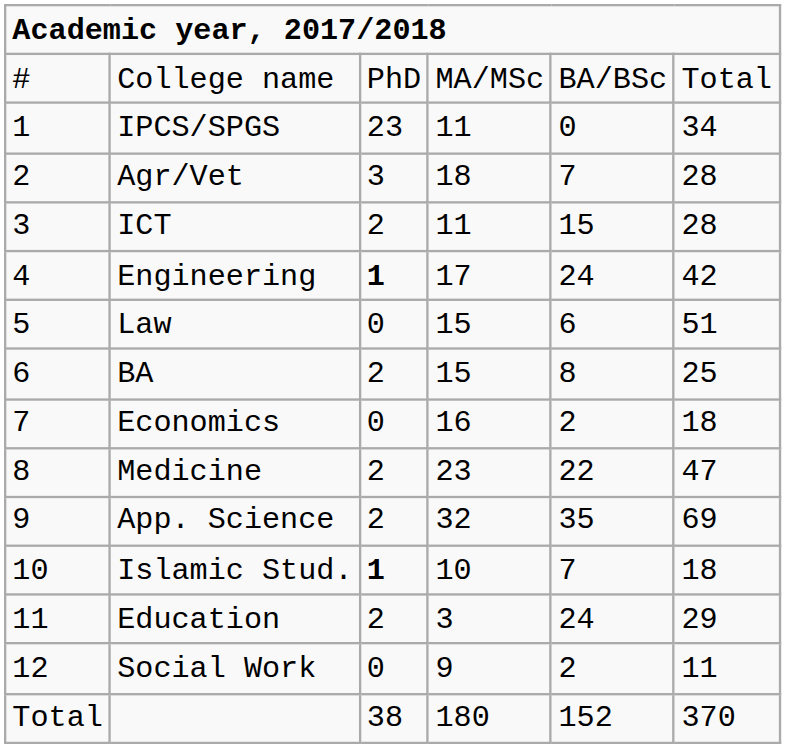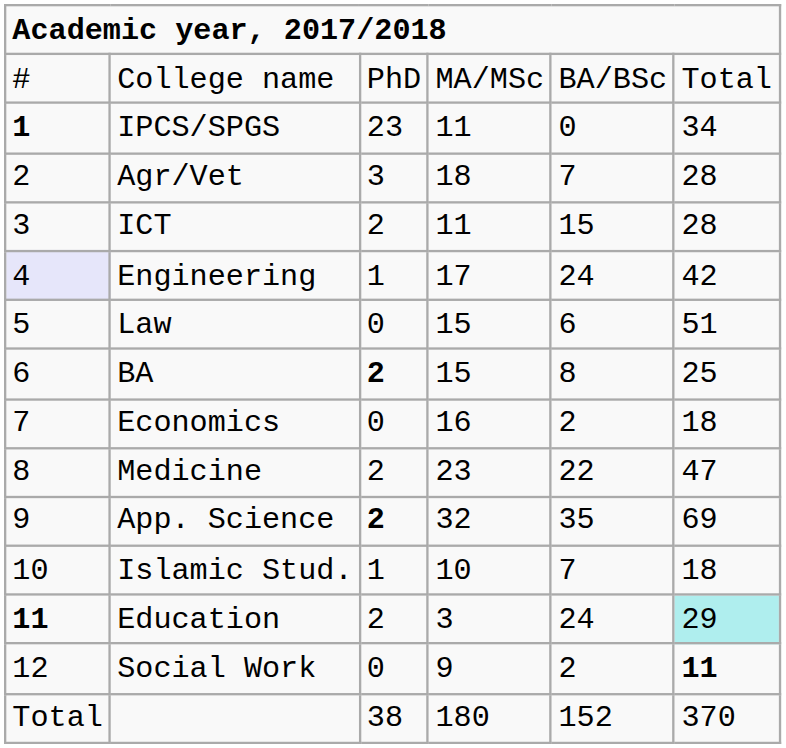(21, 128) normal -> (21, 128) bold
(21, 276) no background -> (21, 276) lavender background
(376, 276) bold -> (376, 276) normal
(376, 374) normal -> (376, 374) bold
(376, 521) normal -> (376, 521) bold
(376, 570) bold -> (376, 570) normal
(30, 620) normal -> (30, 620) bold
(700, 620) no background -> (700, 620) paleturquoise background
(700, 669) normal -> (700, 669) bold
